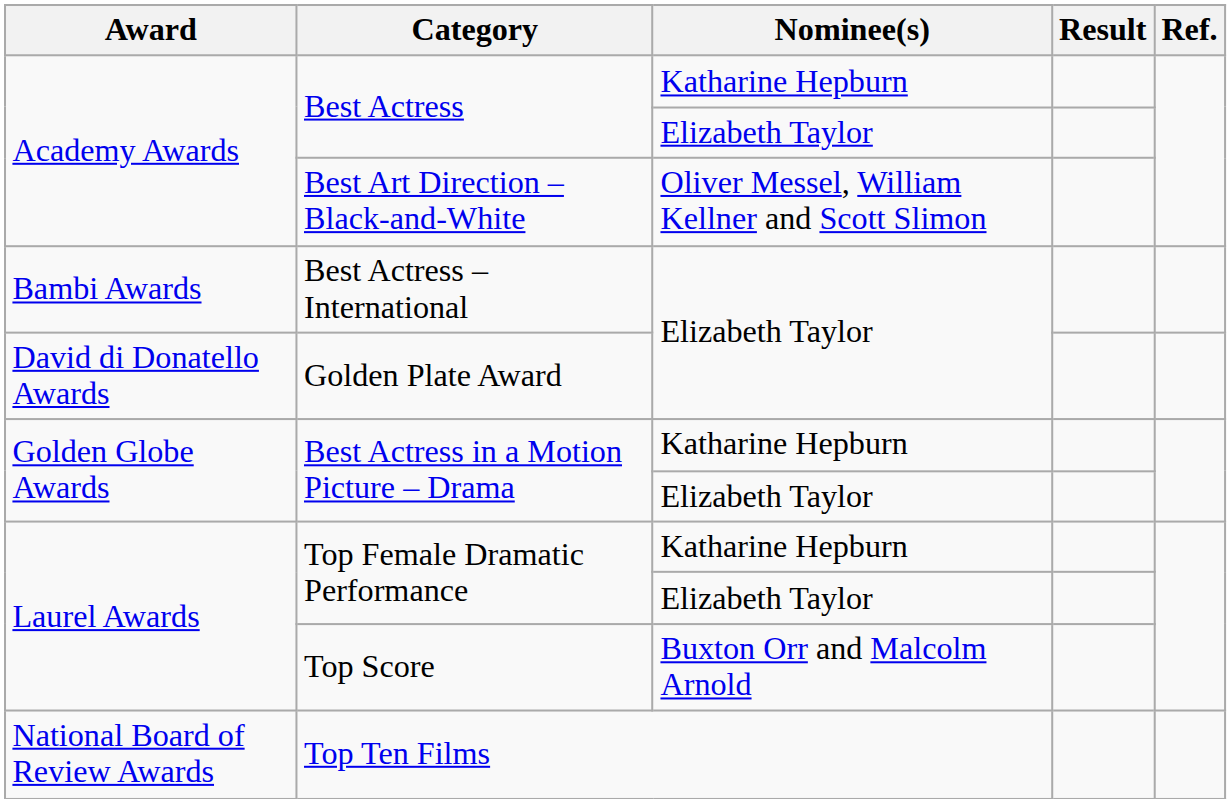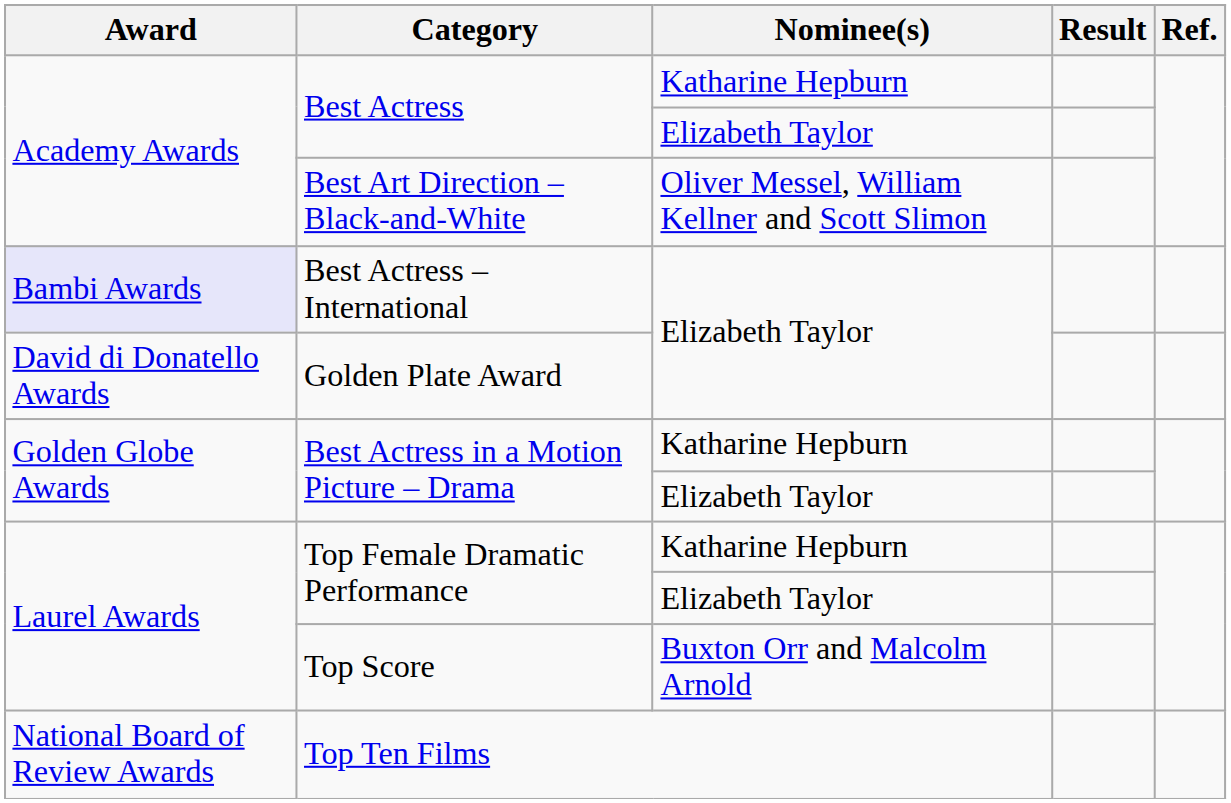(107, 288) no background -> (107, 288) lavender background
